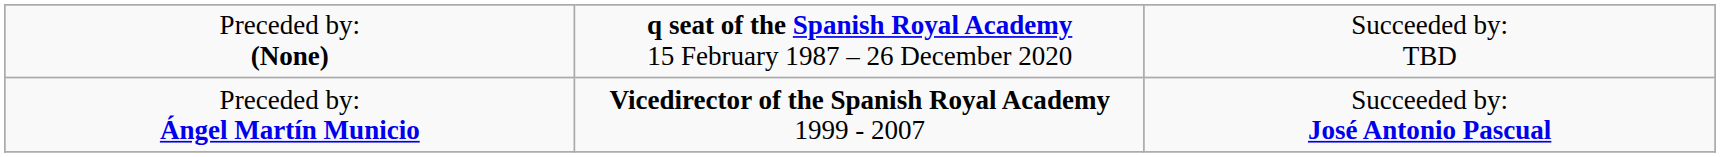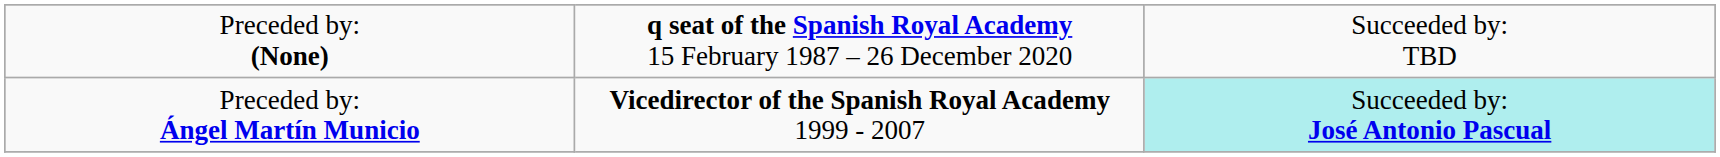(1430, 114) no background -> (1430, 114) paleturquoise background
